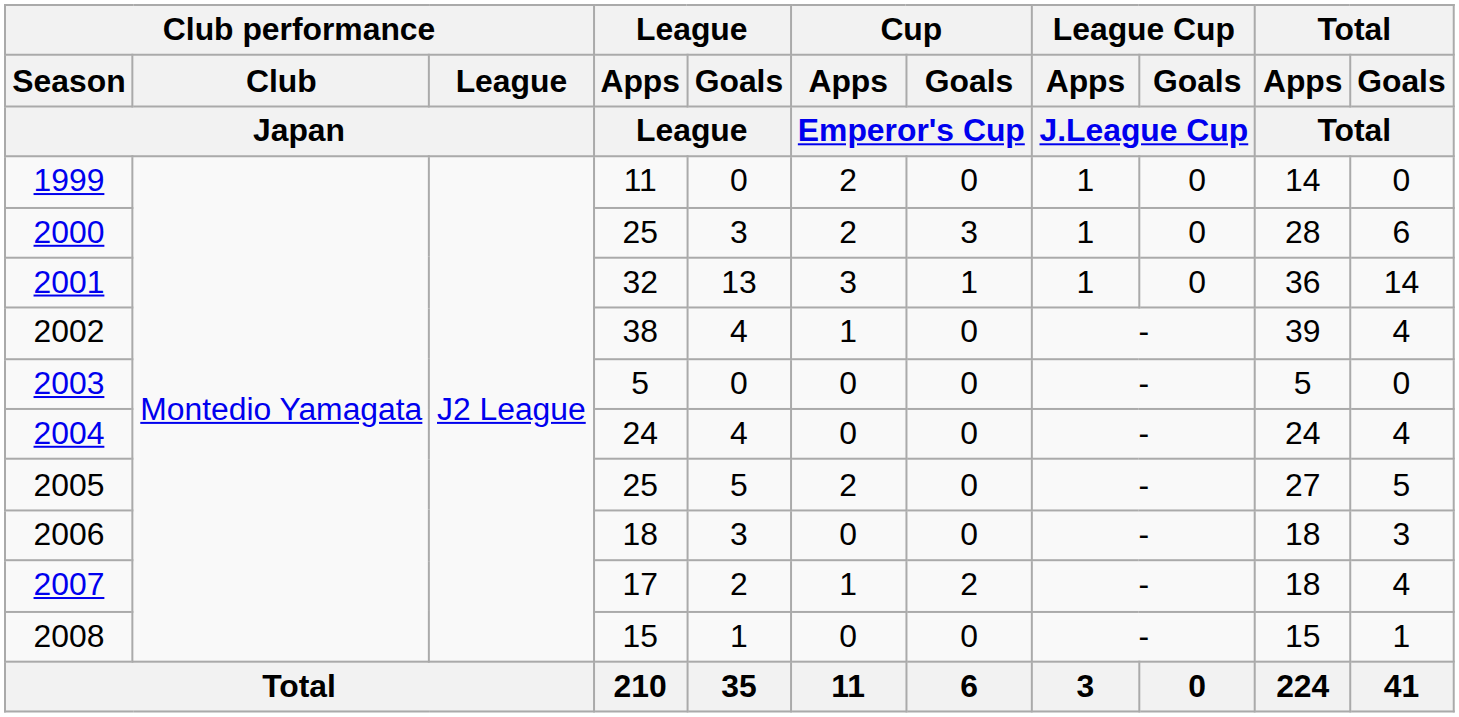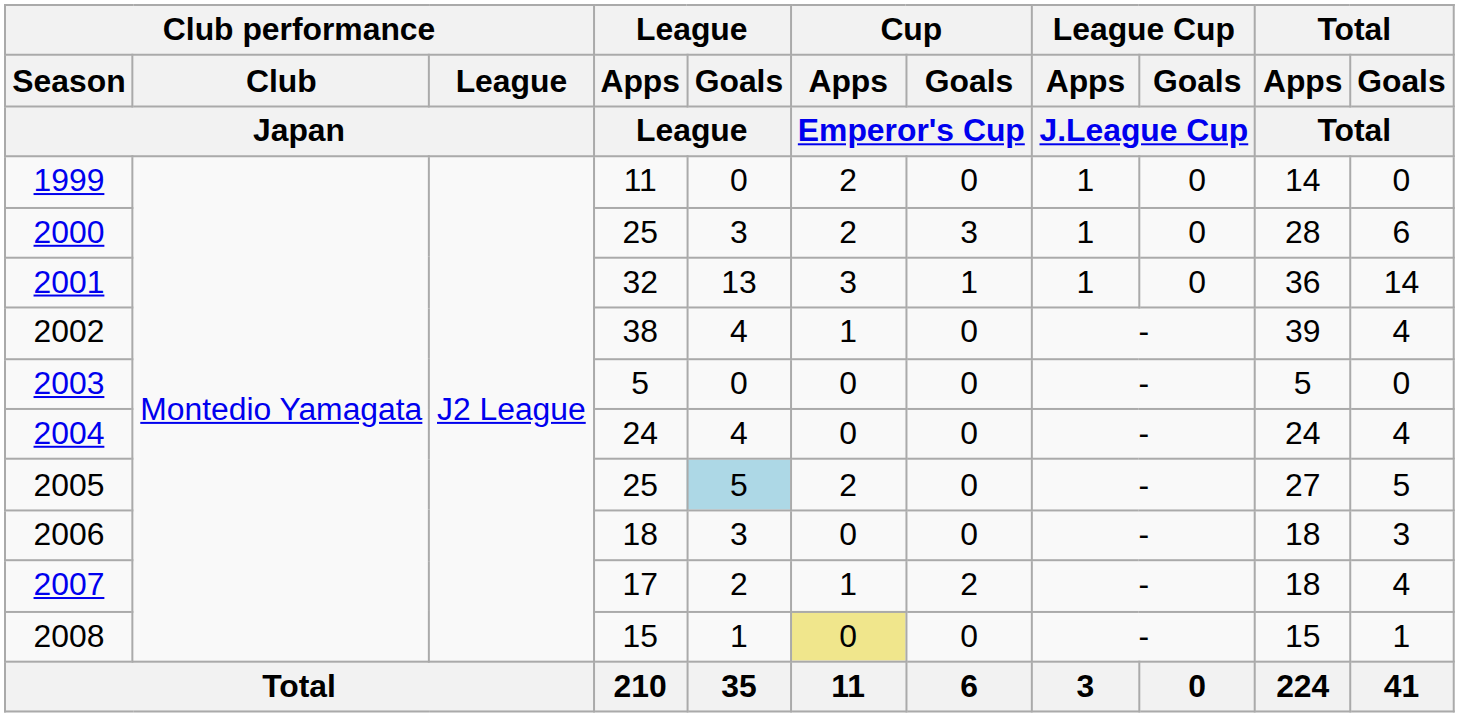(739, 484) no background -> (739, 484) lightblue background
(848, 635) no background -> (848, 635) khaki background
